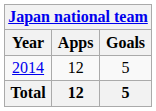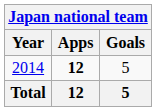(76, 67) normal -> (76, 67) bold
